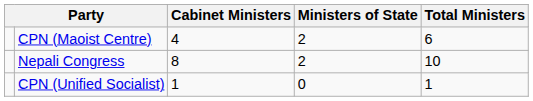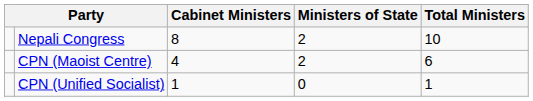rows swapped: (71, 61) <-> (85, 38)
